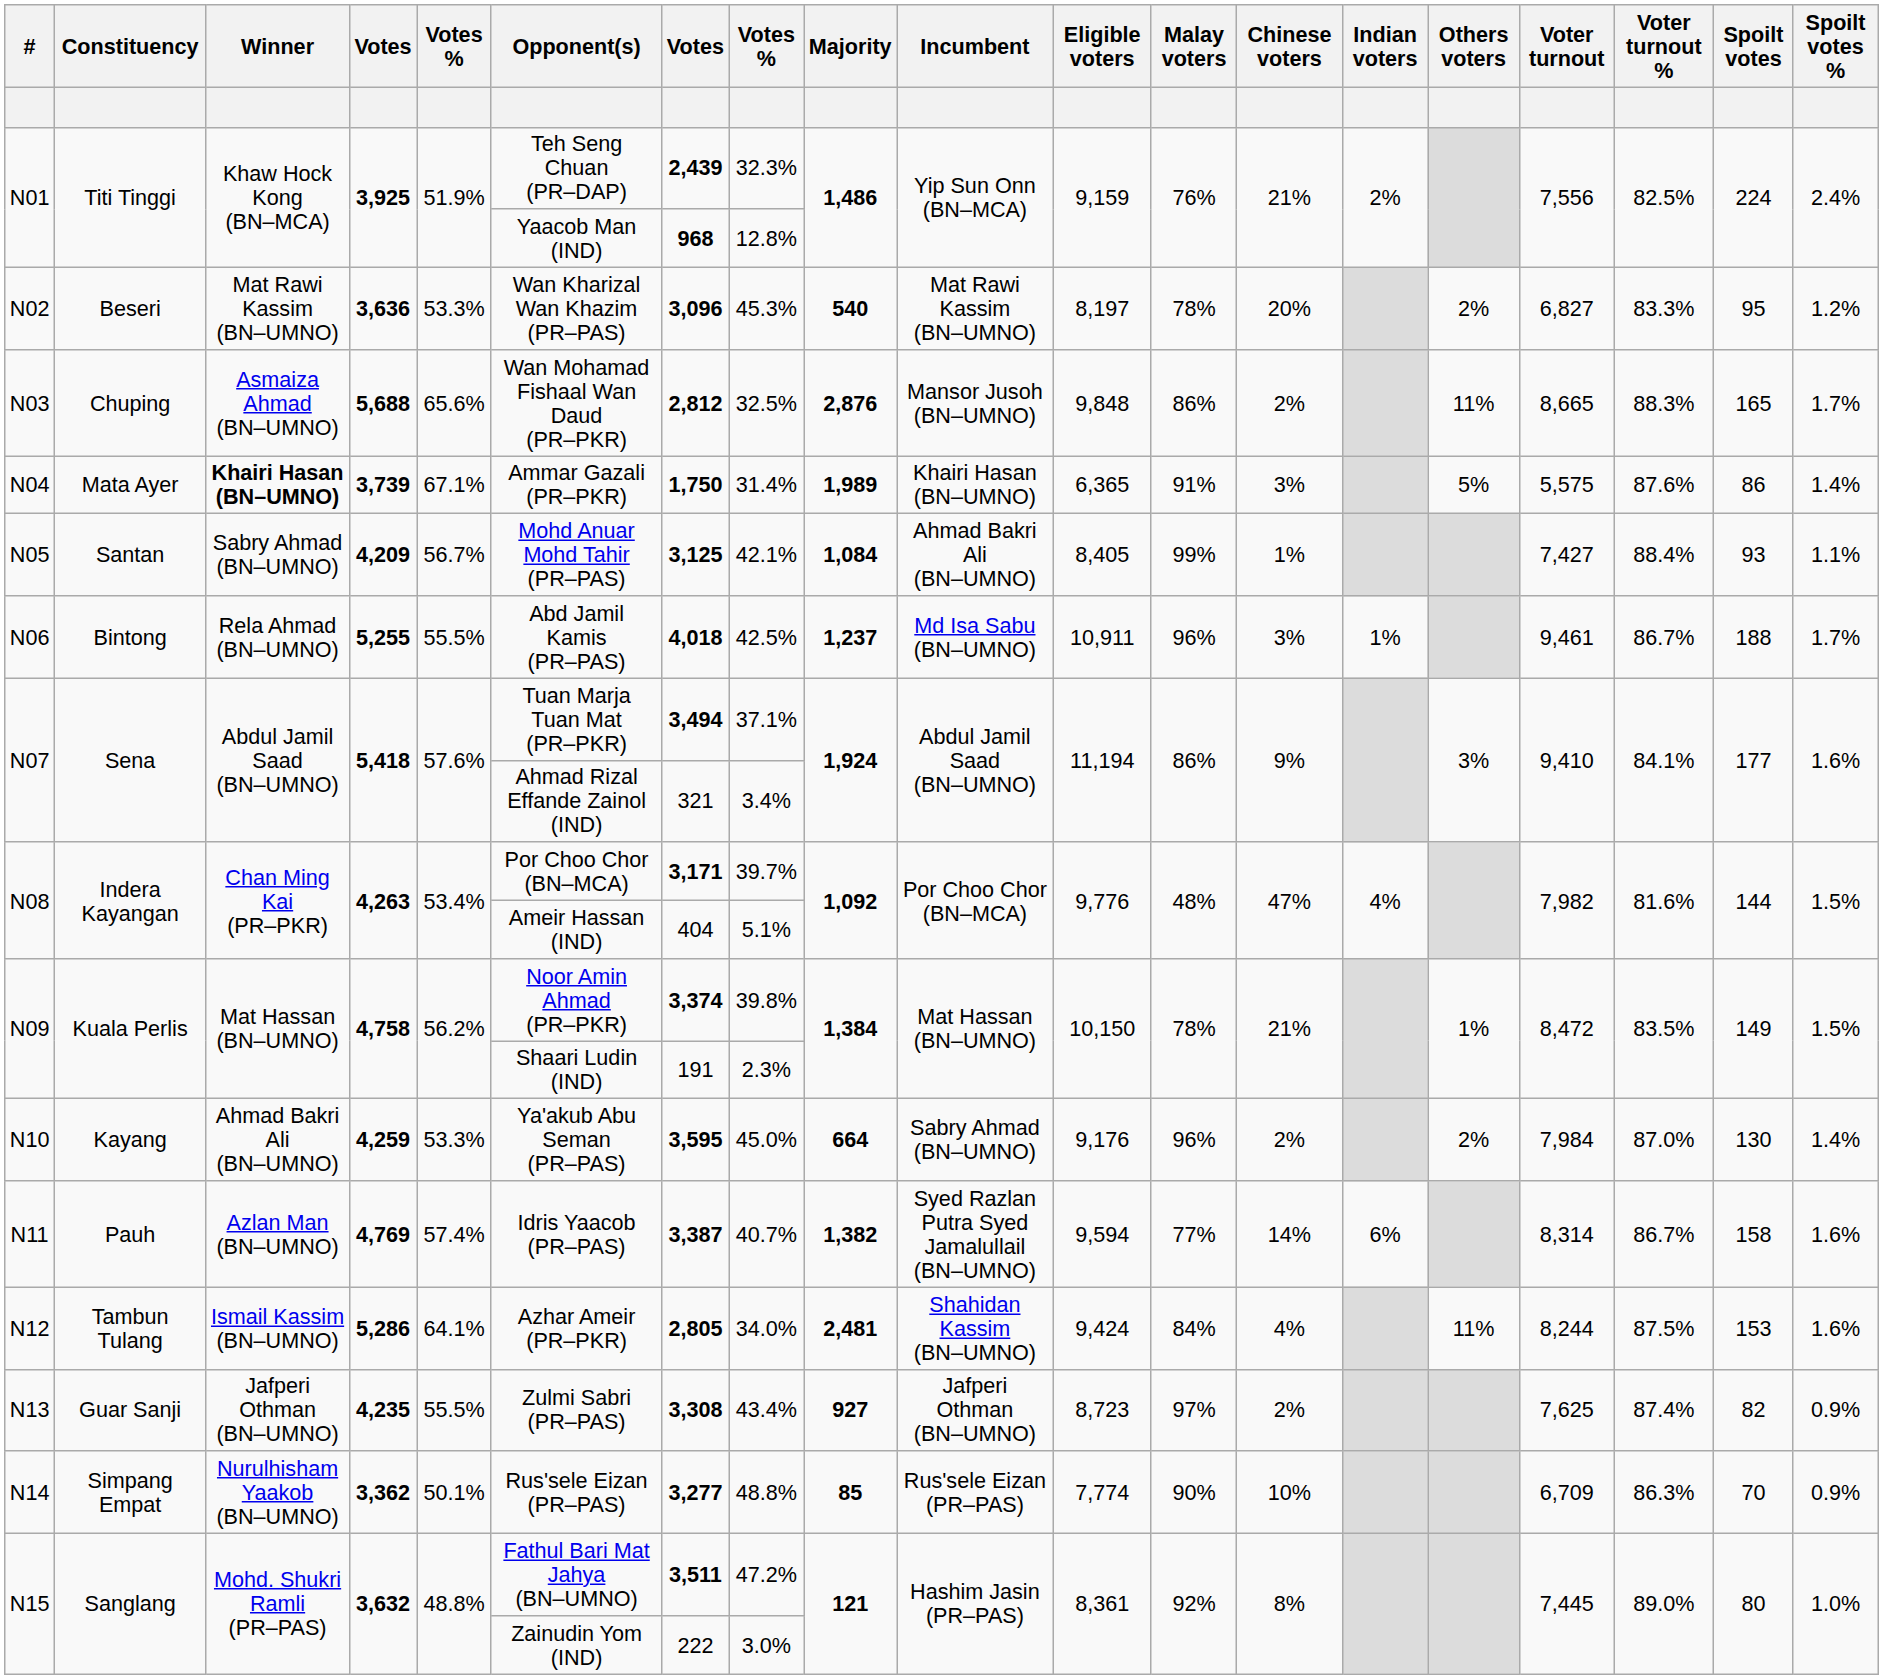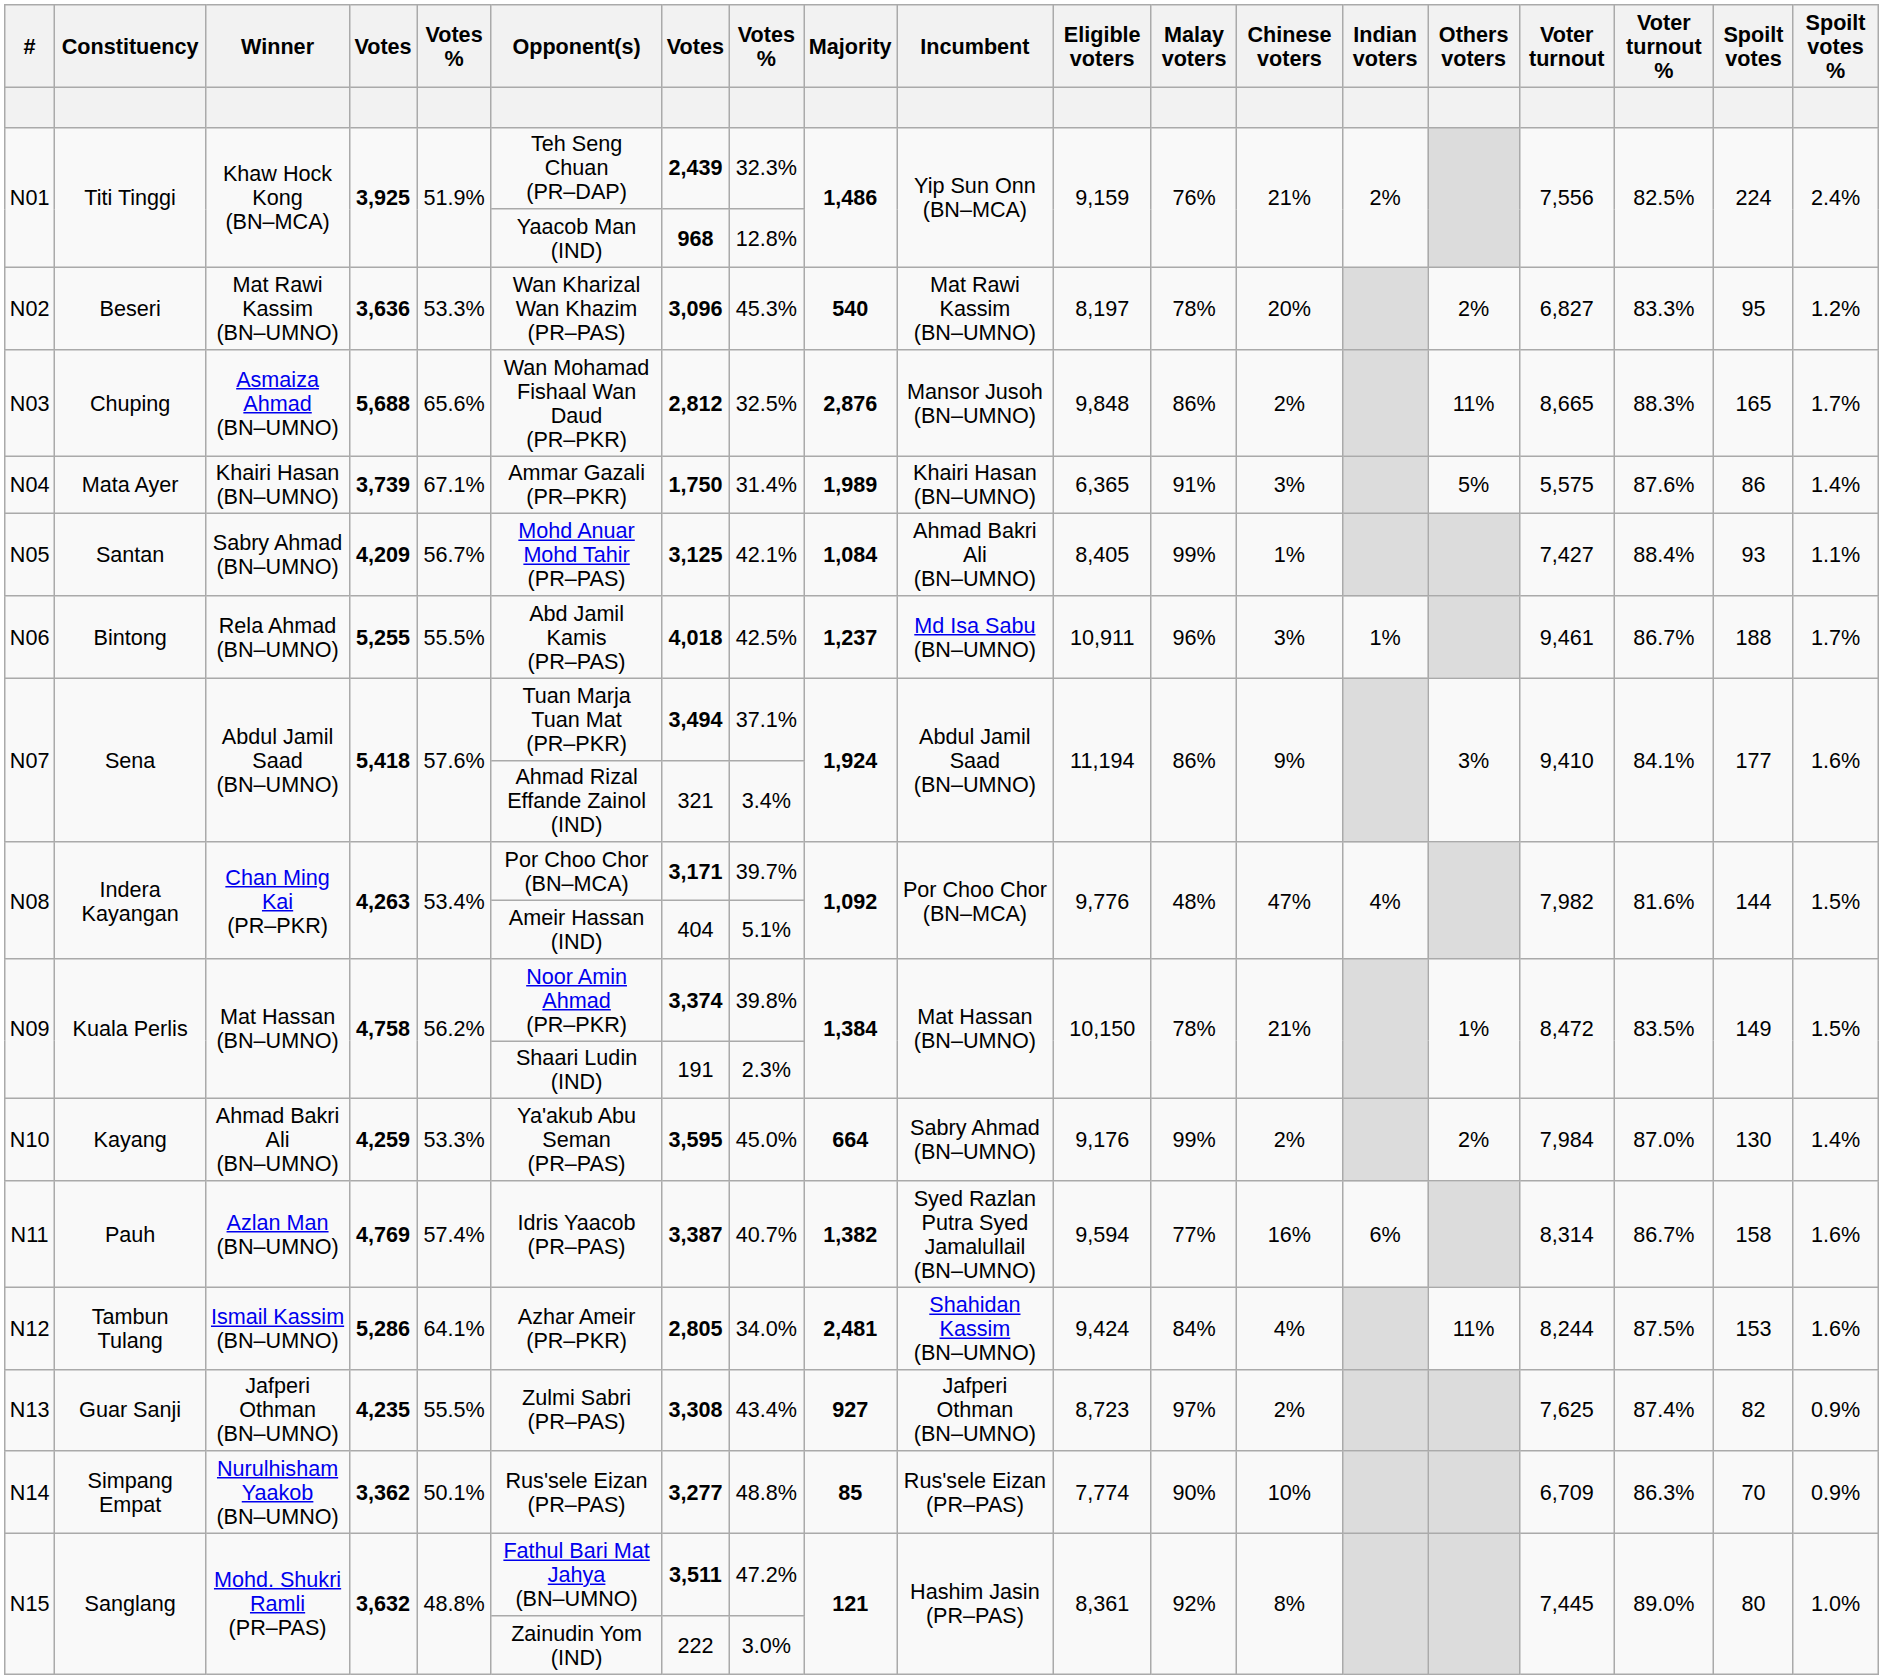(278, 485) bold -> (278, 485) normal
(1194, 1140) 96% -> (1194, 1140) 99%
(1289, 1234) 14% -> (1289, 1234) 16%
